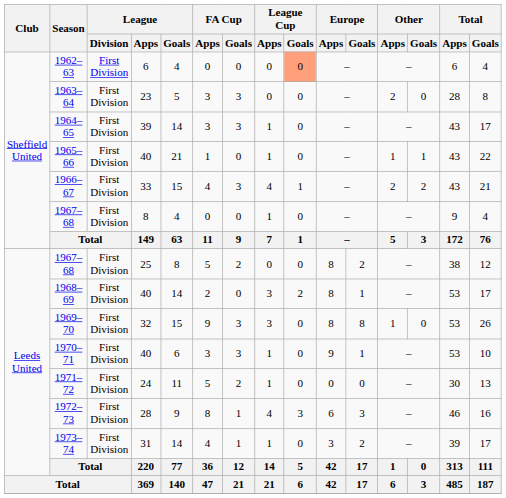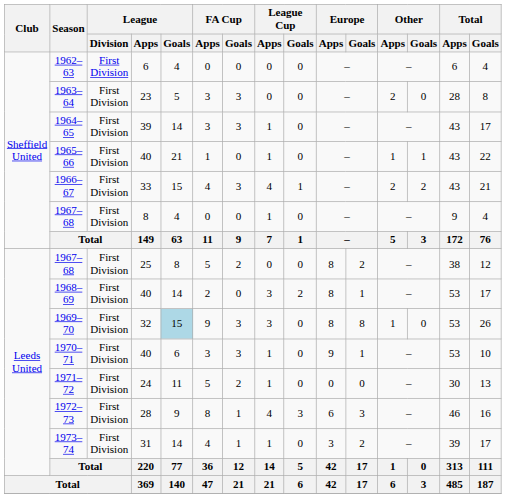(300, 66) lightsalmon background -> (300, 66) no background
(177, 323) no background -> (177, 323) lightblue background
